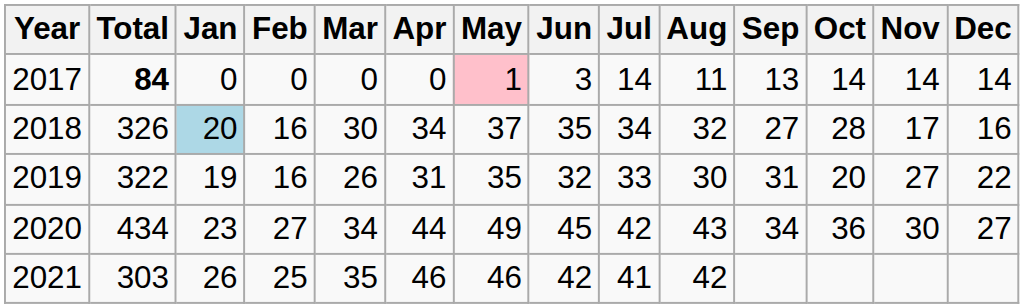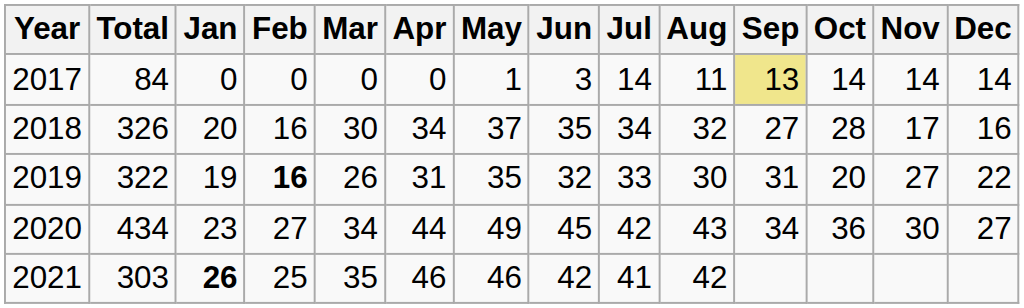(152, 79) bold -> (152, 79) normal
(513, 79) pink background -> (513, 79) no background
(782, 79) no background -> (782, 79) khaki background
(220, 128) lightblue background -> (220, 128) no background
(290, 178) normal -> (290, 178) bold
(220, 278) normal -> (220, 278) bold
